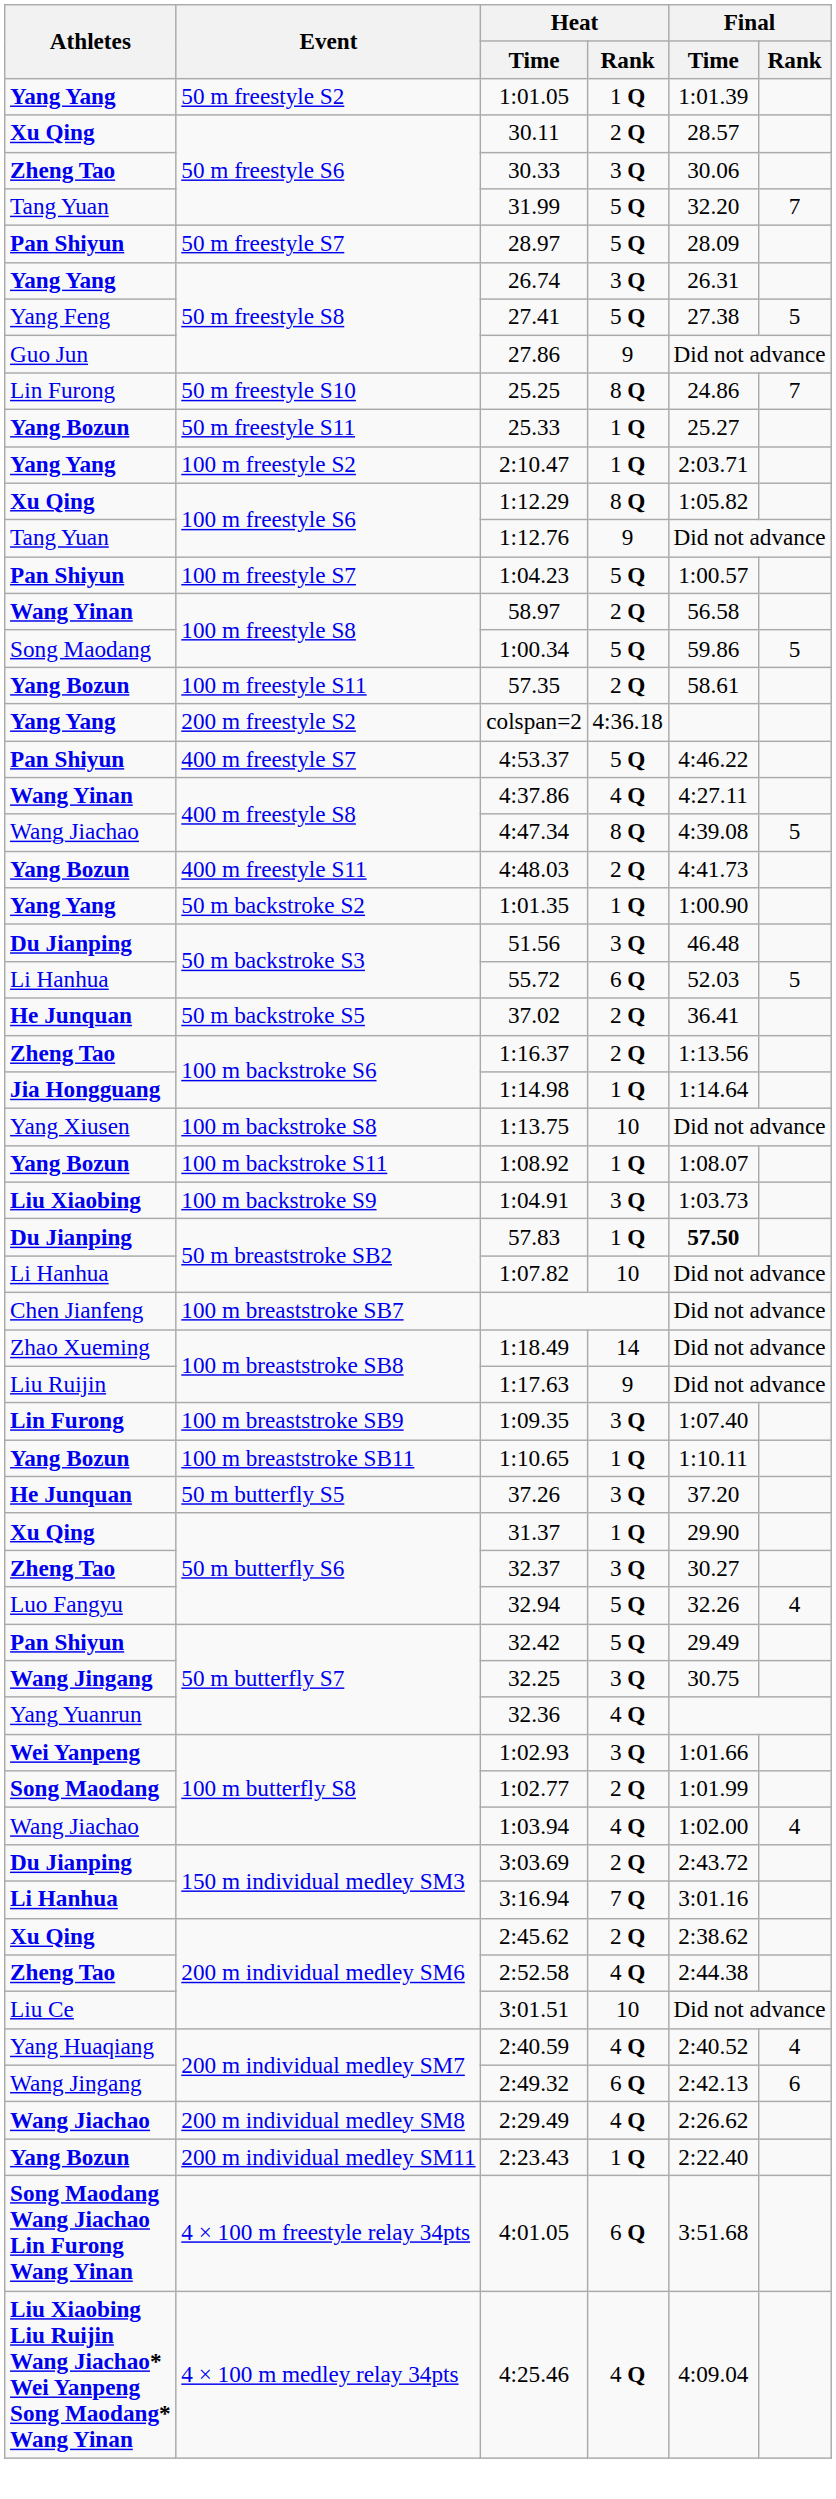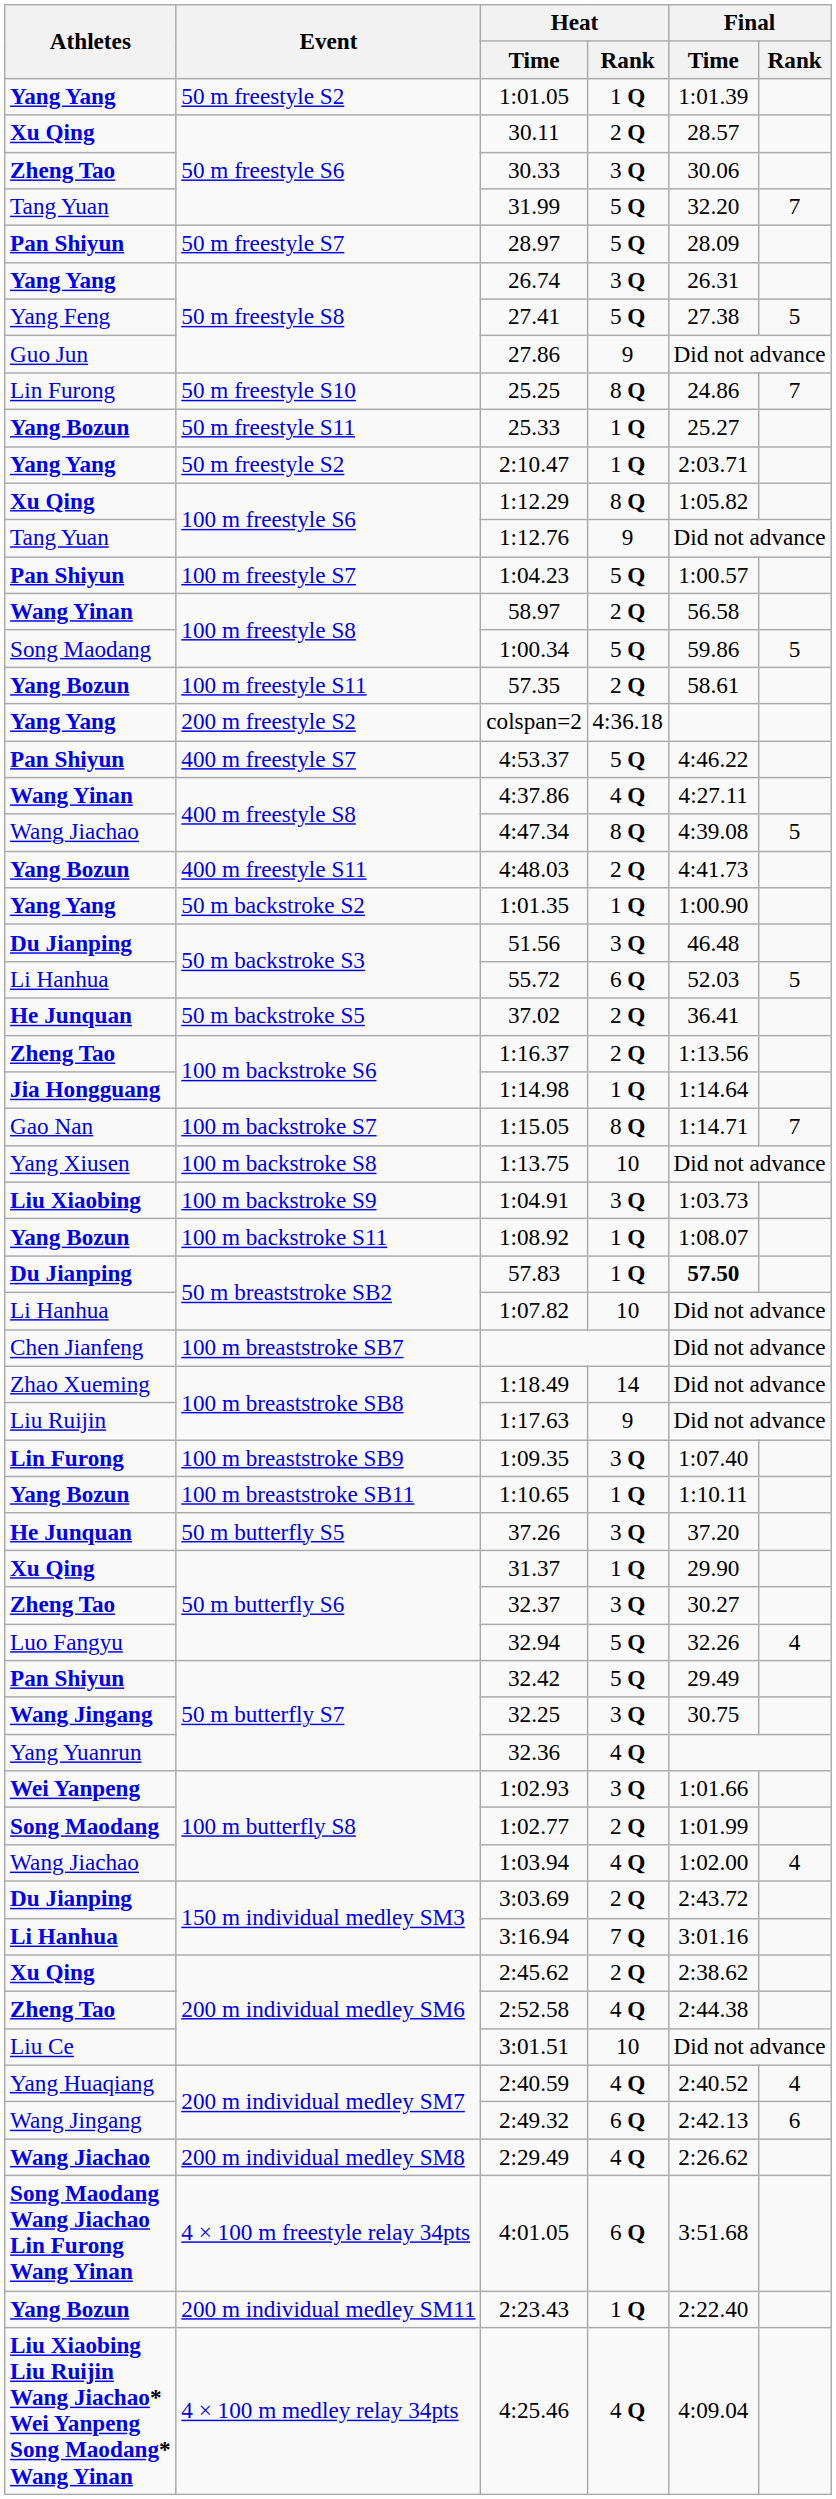(269, 464) 100 m freestyle S2 -> (263, 464) 50 m freestyle S2
+ row: (534, 1126)
rows swapped: (534, 1200) <-> (534, 1163)
rows swapped: (534, 2156) <-> (534, 2232)
